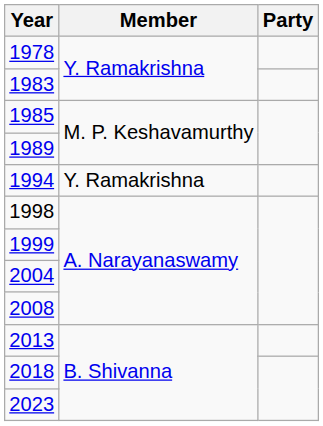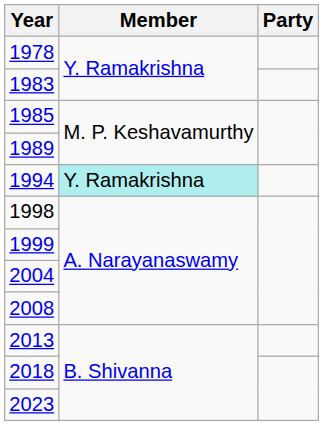(134, 180) no background -> (134, 180) paleturquoise background
